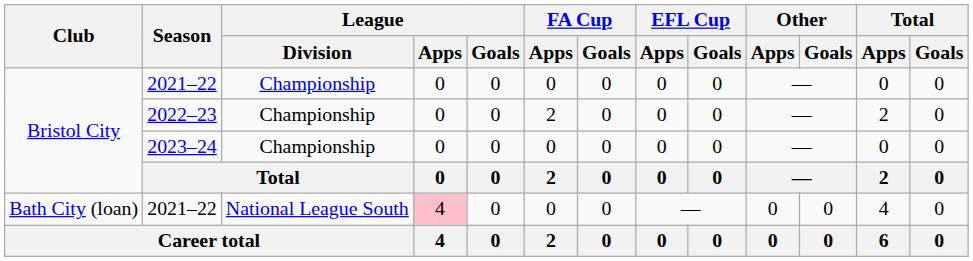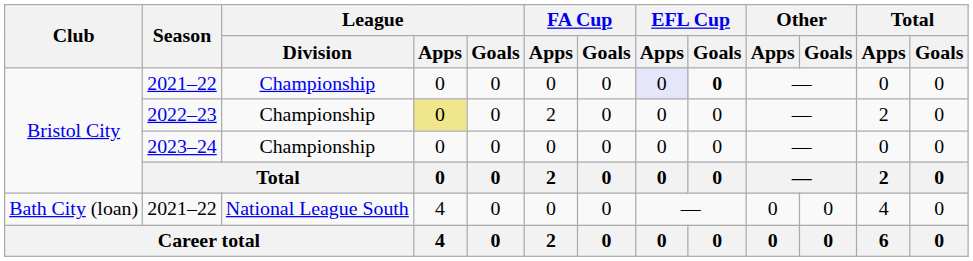(662, 83) no background -> (662, 83) lavender background
(717, 83) normal -> (717, 83) bold
(440, 114) no background -> (440, 114) khaki background
(440, 209) pink background -> (440, 209) no background
